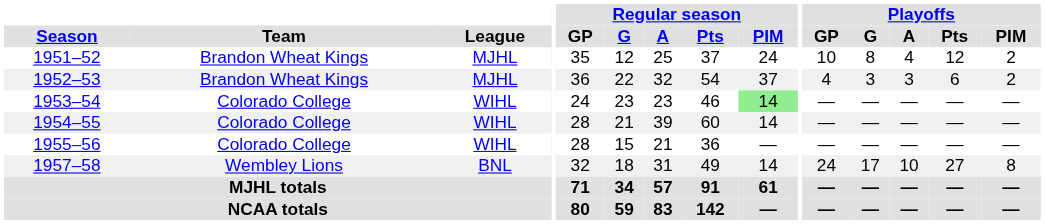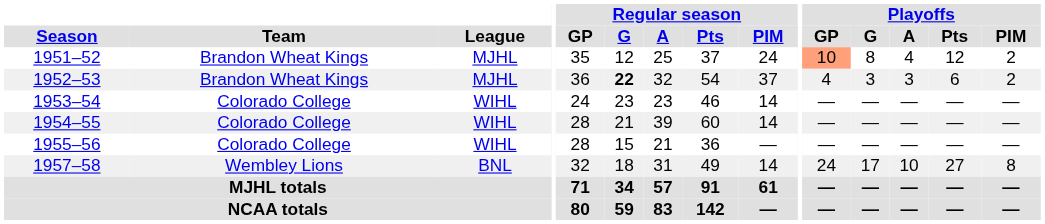(826, 57) no background -> (826, 57) lightsalmon background
(624, 79) normal -> (624, 79) bold
(768, 101) lightgreen background -> (768, 101) no background
